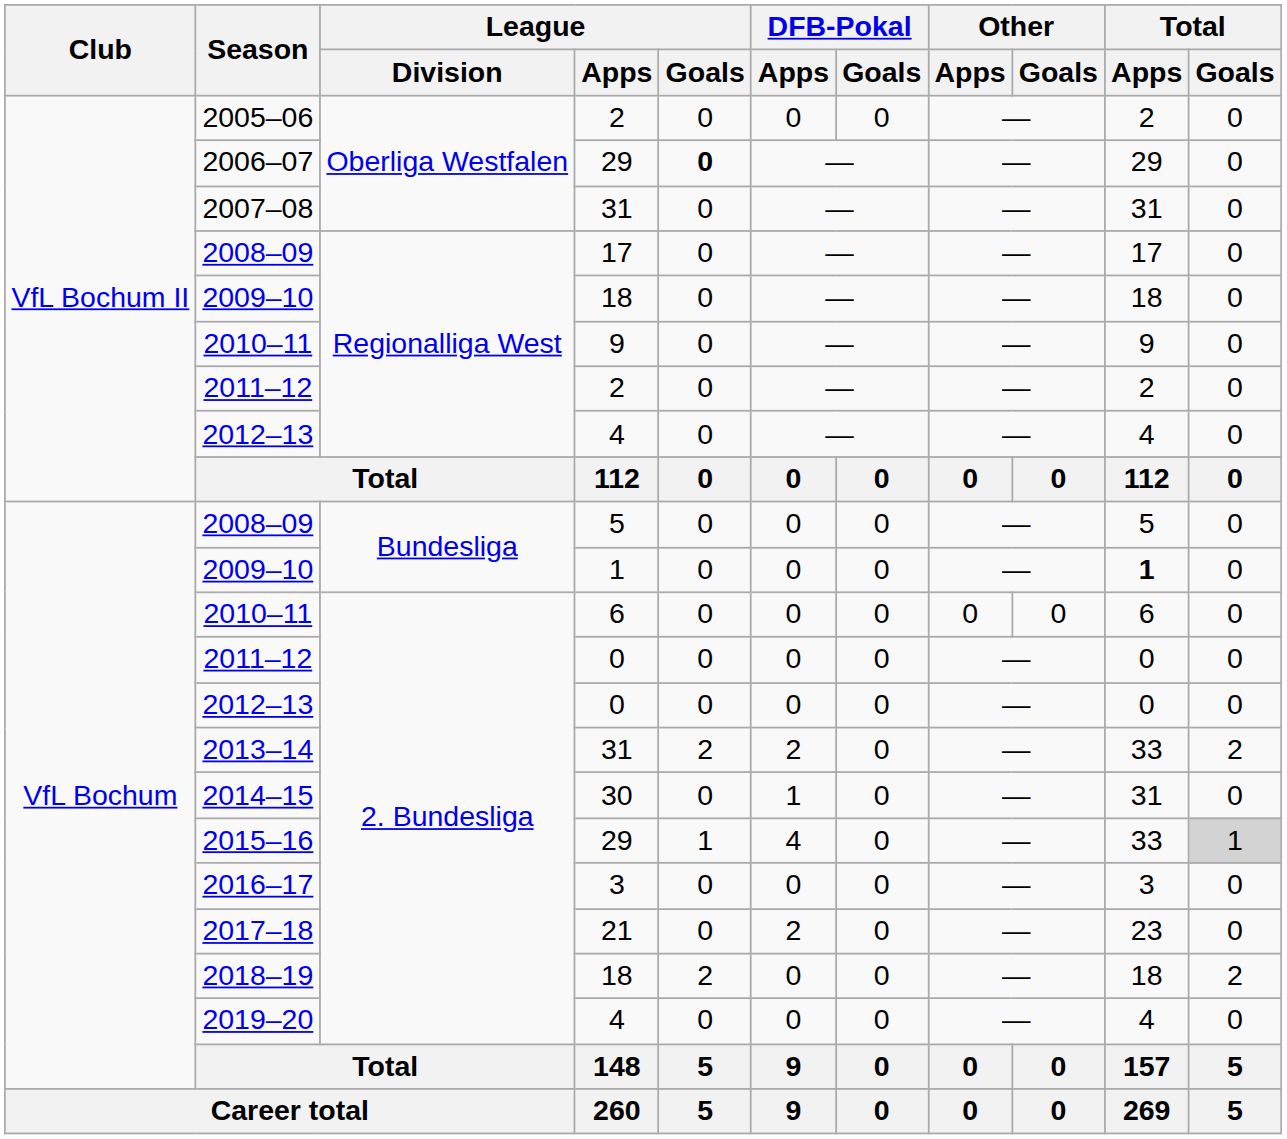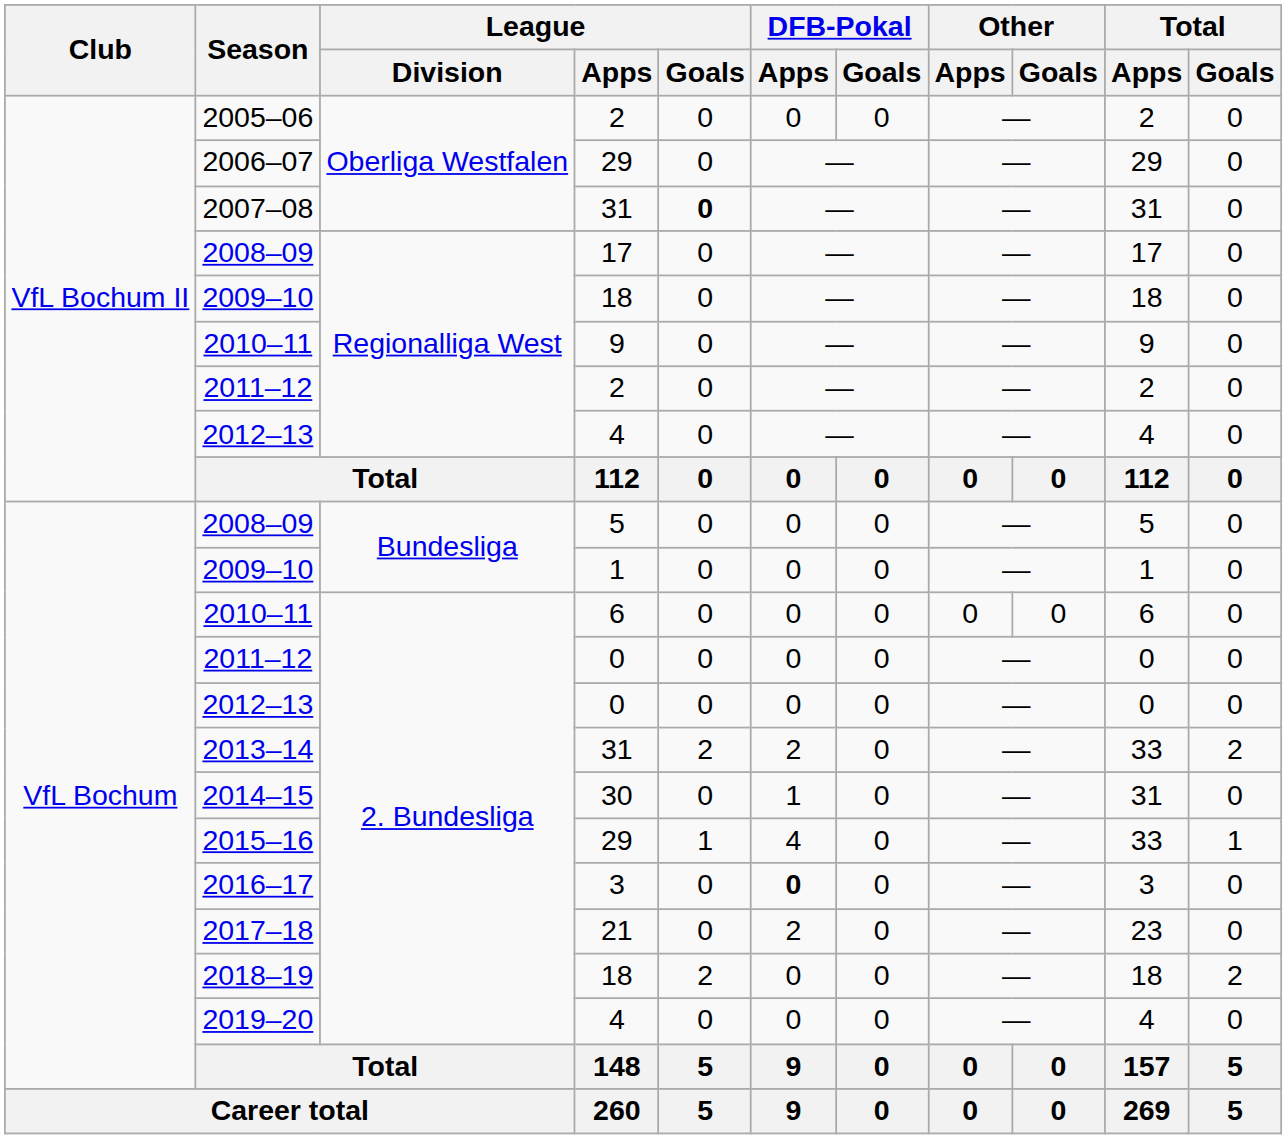(705, 162) bold -> (705, 162) normal
(705, 207) normal -> (705, 207) bold
(1147, 569) bold -> (1147, 569) normal
(1235, 840) lightgrey background -> (1235, 840) no background
(793, 885) normal -> (793, 885) bold
